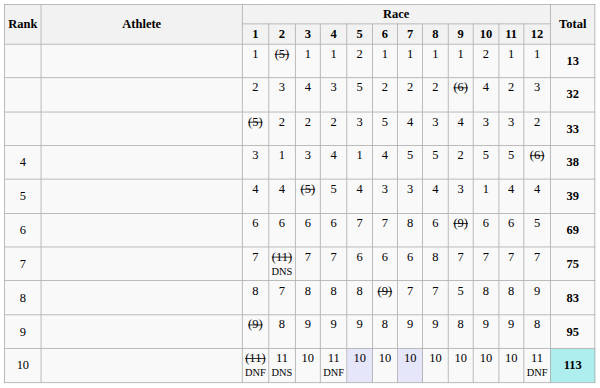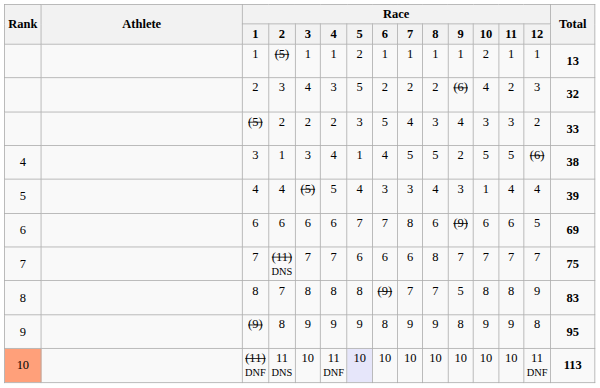(23, 365) no background -> (23, 365) lightsalmon background
(410, 365) lavender background -> (410, 365) no background
(573, 365) paleturquoise background -> (573, 365) no background
